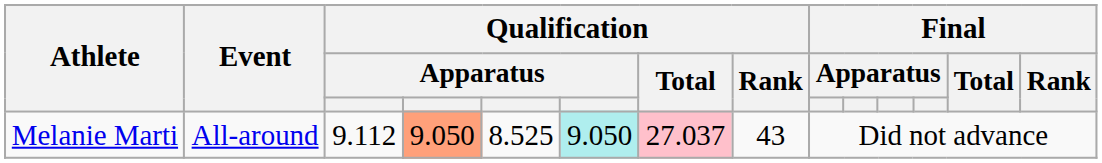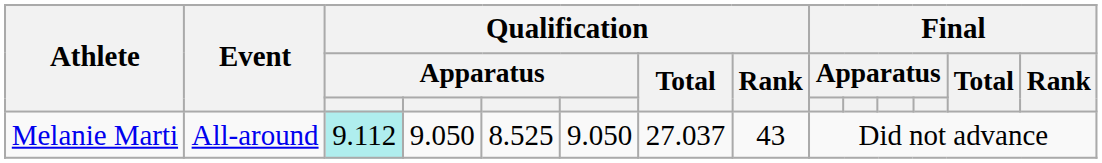(364, 134) no background -> (364, 134) paleturquoise background
(442, 134) lightsalmon background -> (442, 134) no background
(600, 134) paleturquoise background -> (600, 134) no background
(686, 134) pink background -> (686, 134) no background
